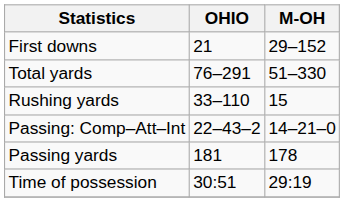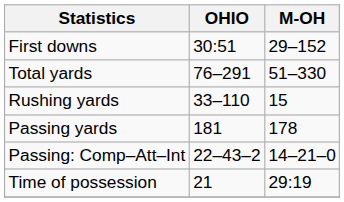(203, 45) 21 -> (215, 45) 30:51
rows swapped: (63, 155) <-> (97, 128)
(215, 182) 30:51 -> (203, 182) 21
